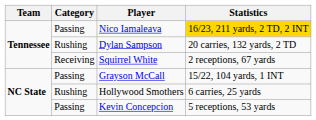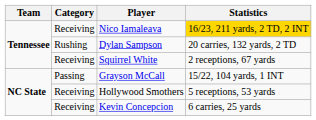(69, 29) Passing -> (74, 29) Receiving
(71, 91) Rushing -> (74, 91) Receiving
(225, 91) 6 carries, 25 yards -> (232, 91) 5 receptions, 53 yards
(69, 107) Passing -> (74, 107) Receiving
(232, 107) 5 receptions, 53 yards -> (225, 107) 6 carries, 25 yards
